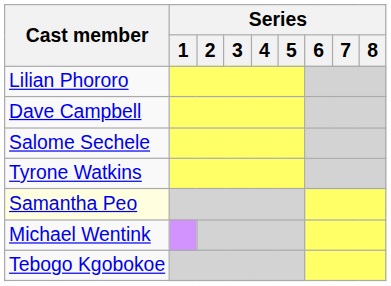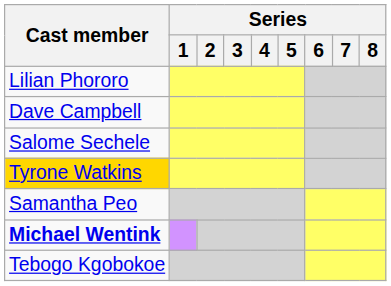(75, 173) no background -> (75, 173) gold background
(73, 204) lightyellow background -> (73, 204) no background
(80, 234) normal -> (85, 234) bold
